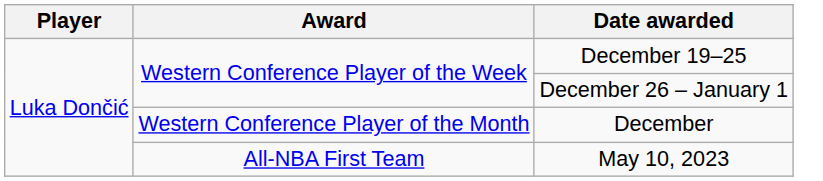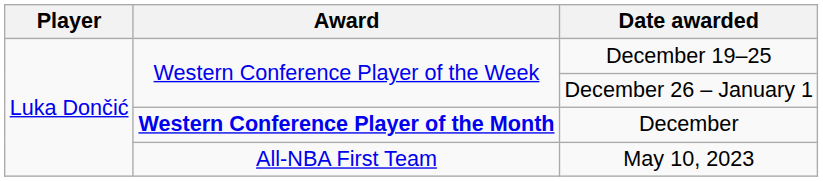(334, 124) normal -> (347, 124) bold
